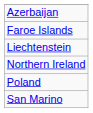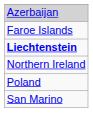(33, 13) no background -> (33, 13) lightgrey background
(39, 47) normal -> (42, 47) bold
